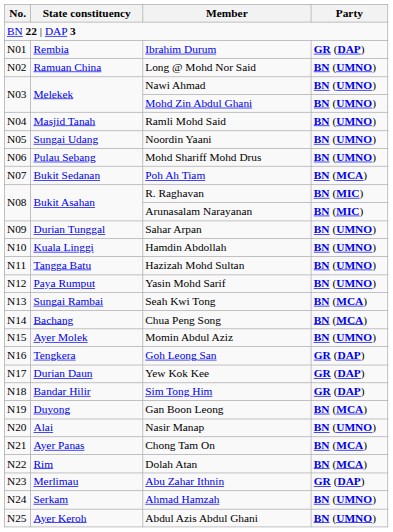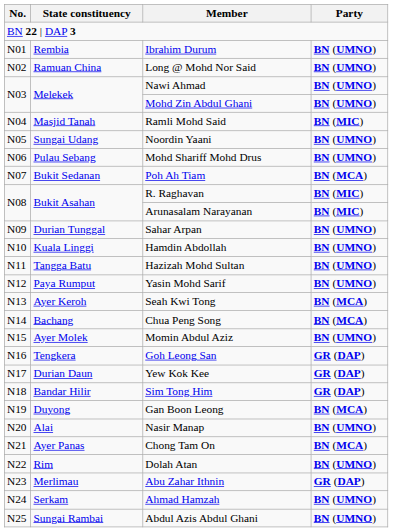(339, 49) GR (DAP) -> (345, 49) BN (UMNO)
(345, 121) BN (UMNO) -> (339, 121) BN (MIC)
(68, 301) Sungai Rambai -> (60, 301) Ayer Keroh
(340, 463) BN (MCA) -> (345, 463) BN (UMNO)
(60, 517) Ayer Keroh -> (68, 517) Sungai Rambai
